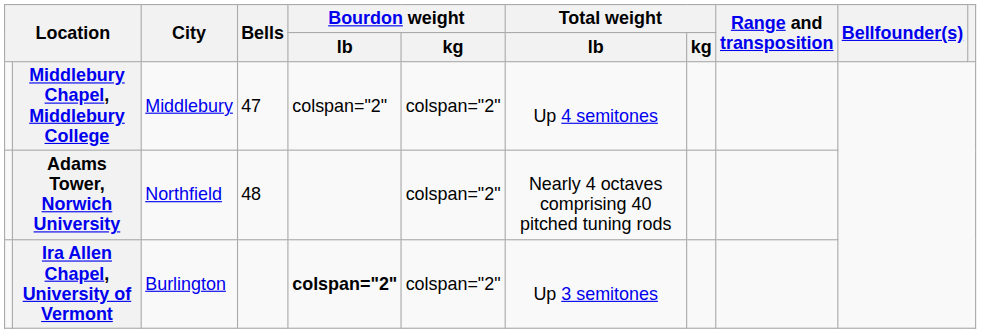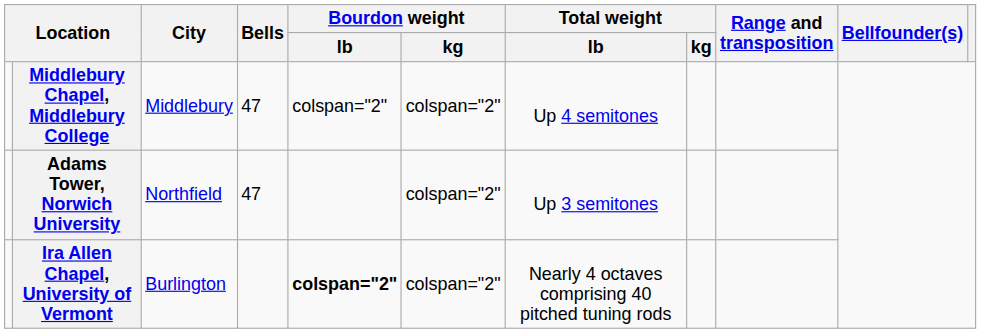(251, 194) 48 -> (251, 194) 47
(596, 204) Nearly 4 octaves comprising 40 pitched tuning rods -> (596, 204) Up 3 semitones
(596, 293) Up 3 semitones -> (596, 293) Nearly 4 octaves comprising 40 pitched tuning rods
